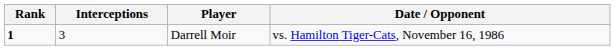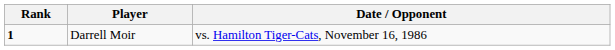- column: (112, 14)
